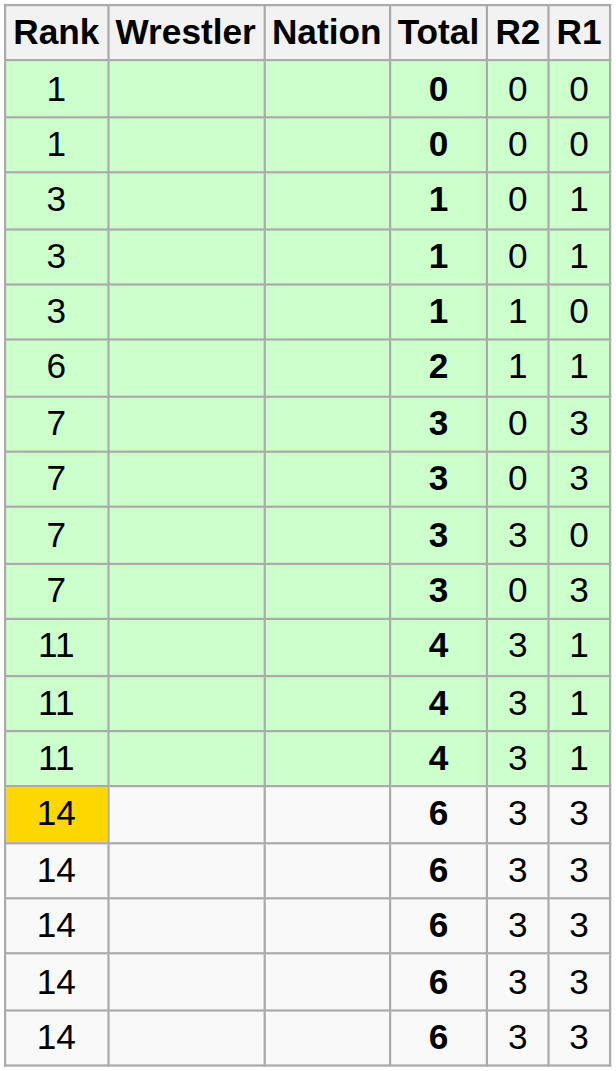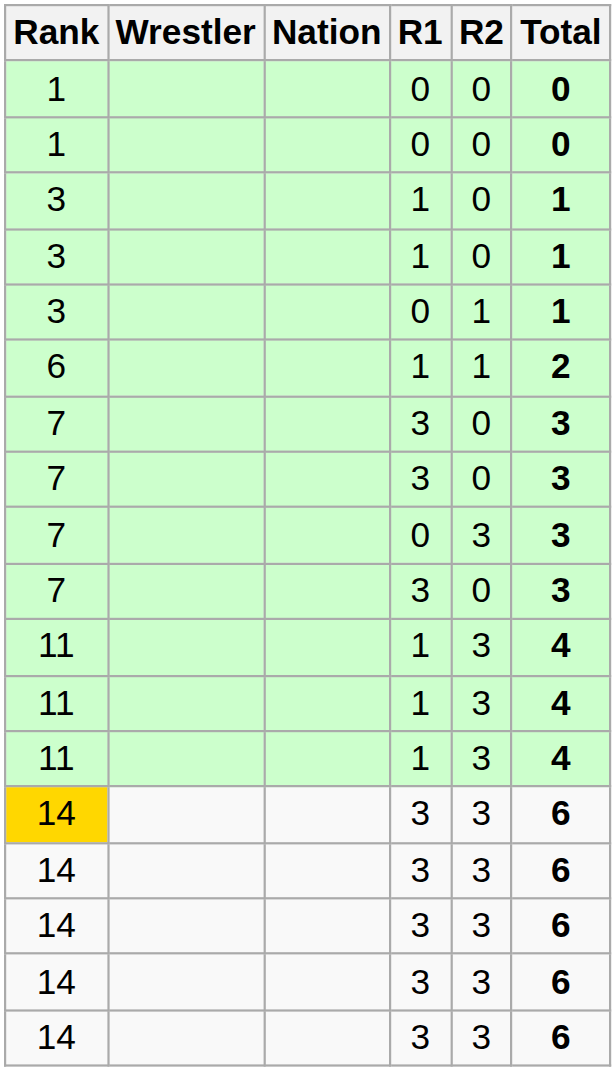columns swapped: (579, 32) <-> (438, 32)
